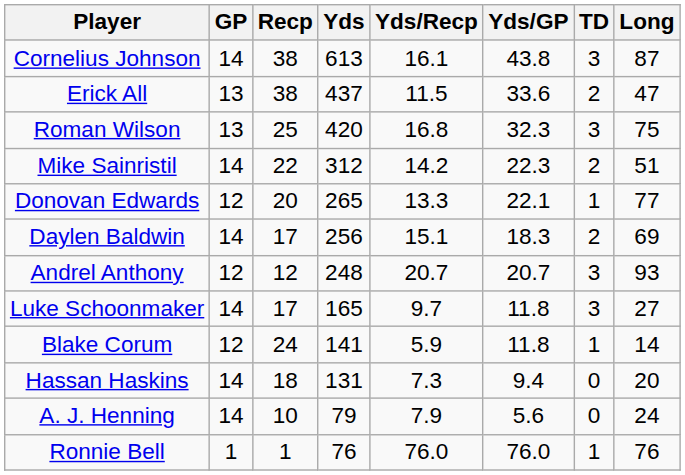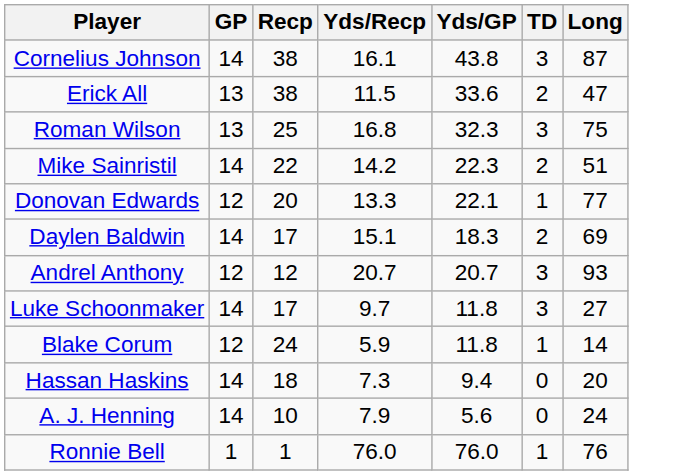- column: (344, 22)
